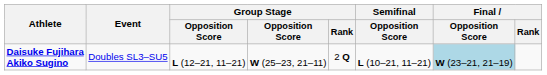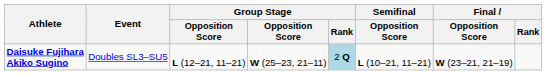(342, 57) no background -> (342, 57) lightblue background
(474, 63) lightblue background -> (474, 63) no background
